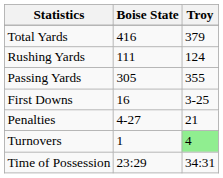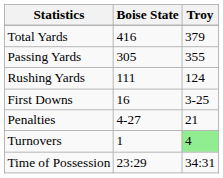rows swapped: (44, 78) <-> (46, 57)
